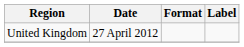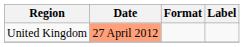(125, 32) no background -> (125, 32) lightsalmon background
